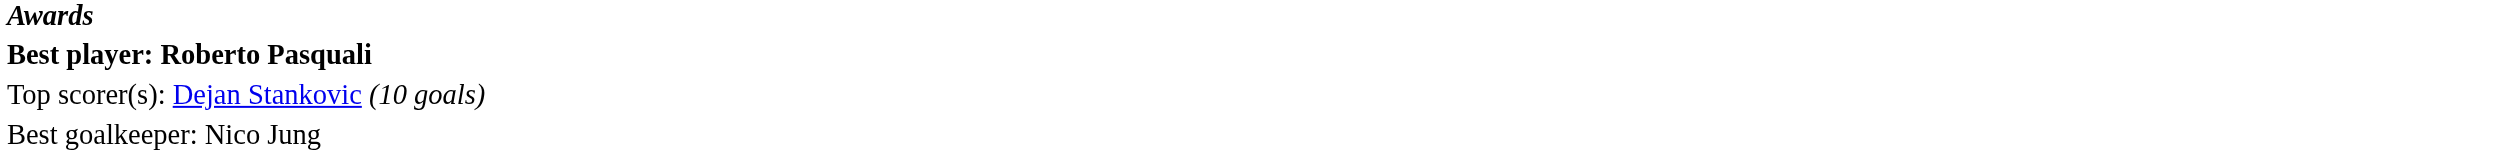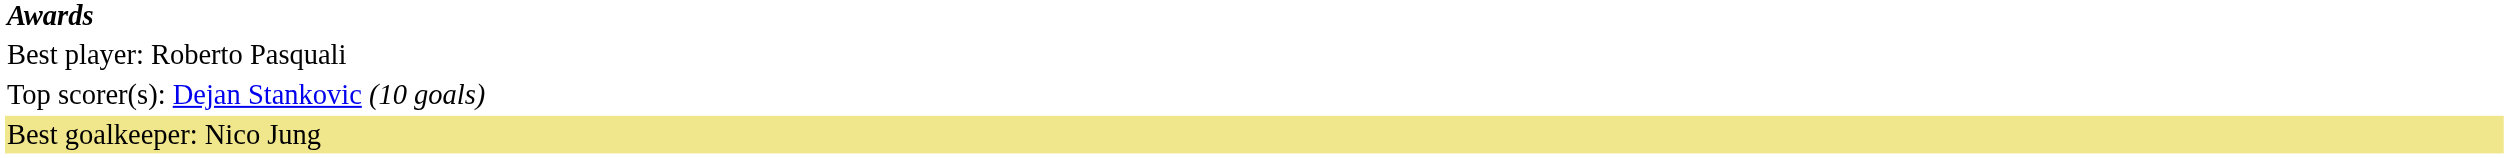(189, 54) bold -> (177, 54) normal
(164, 134) no background -> (164, 134) khaki background
